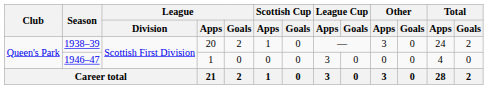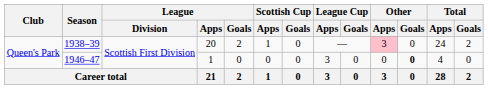(384, 44) no background -> (384, 44) pink background
(412, 60) normal -> (412, 60) bold
